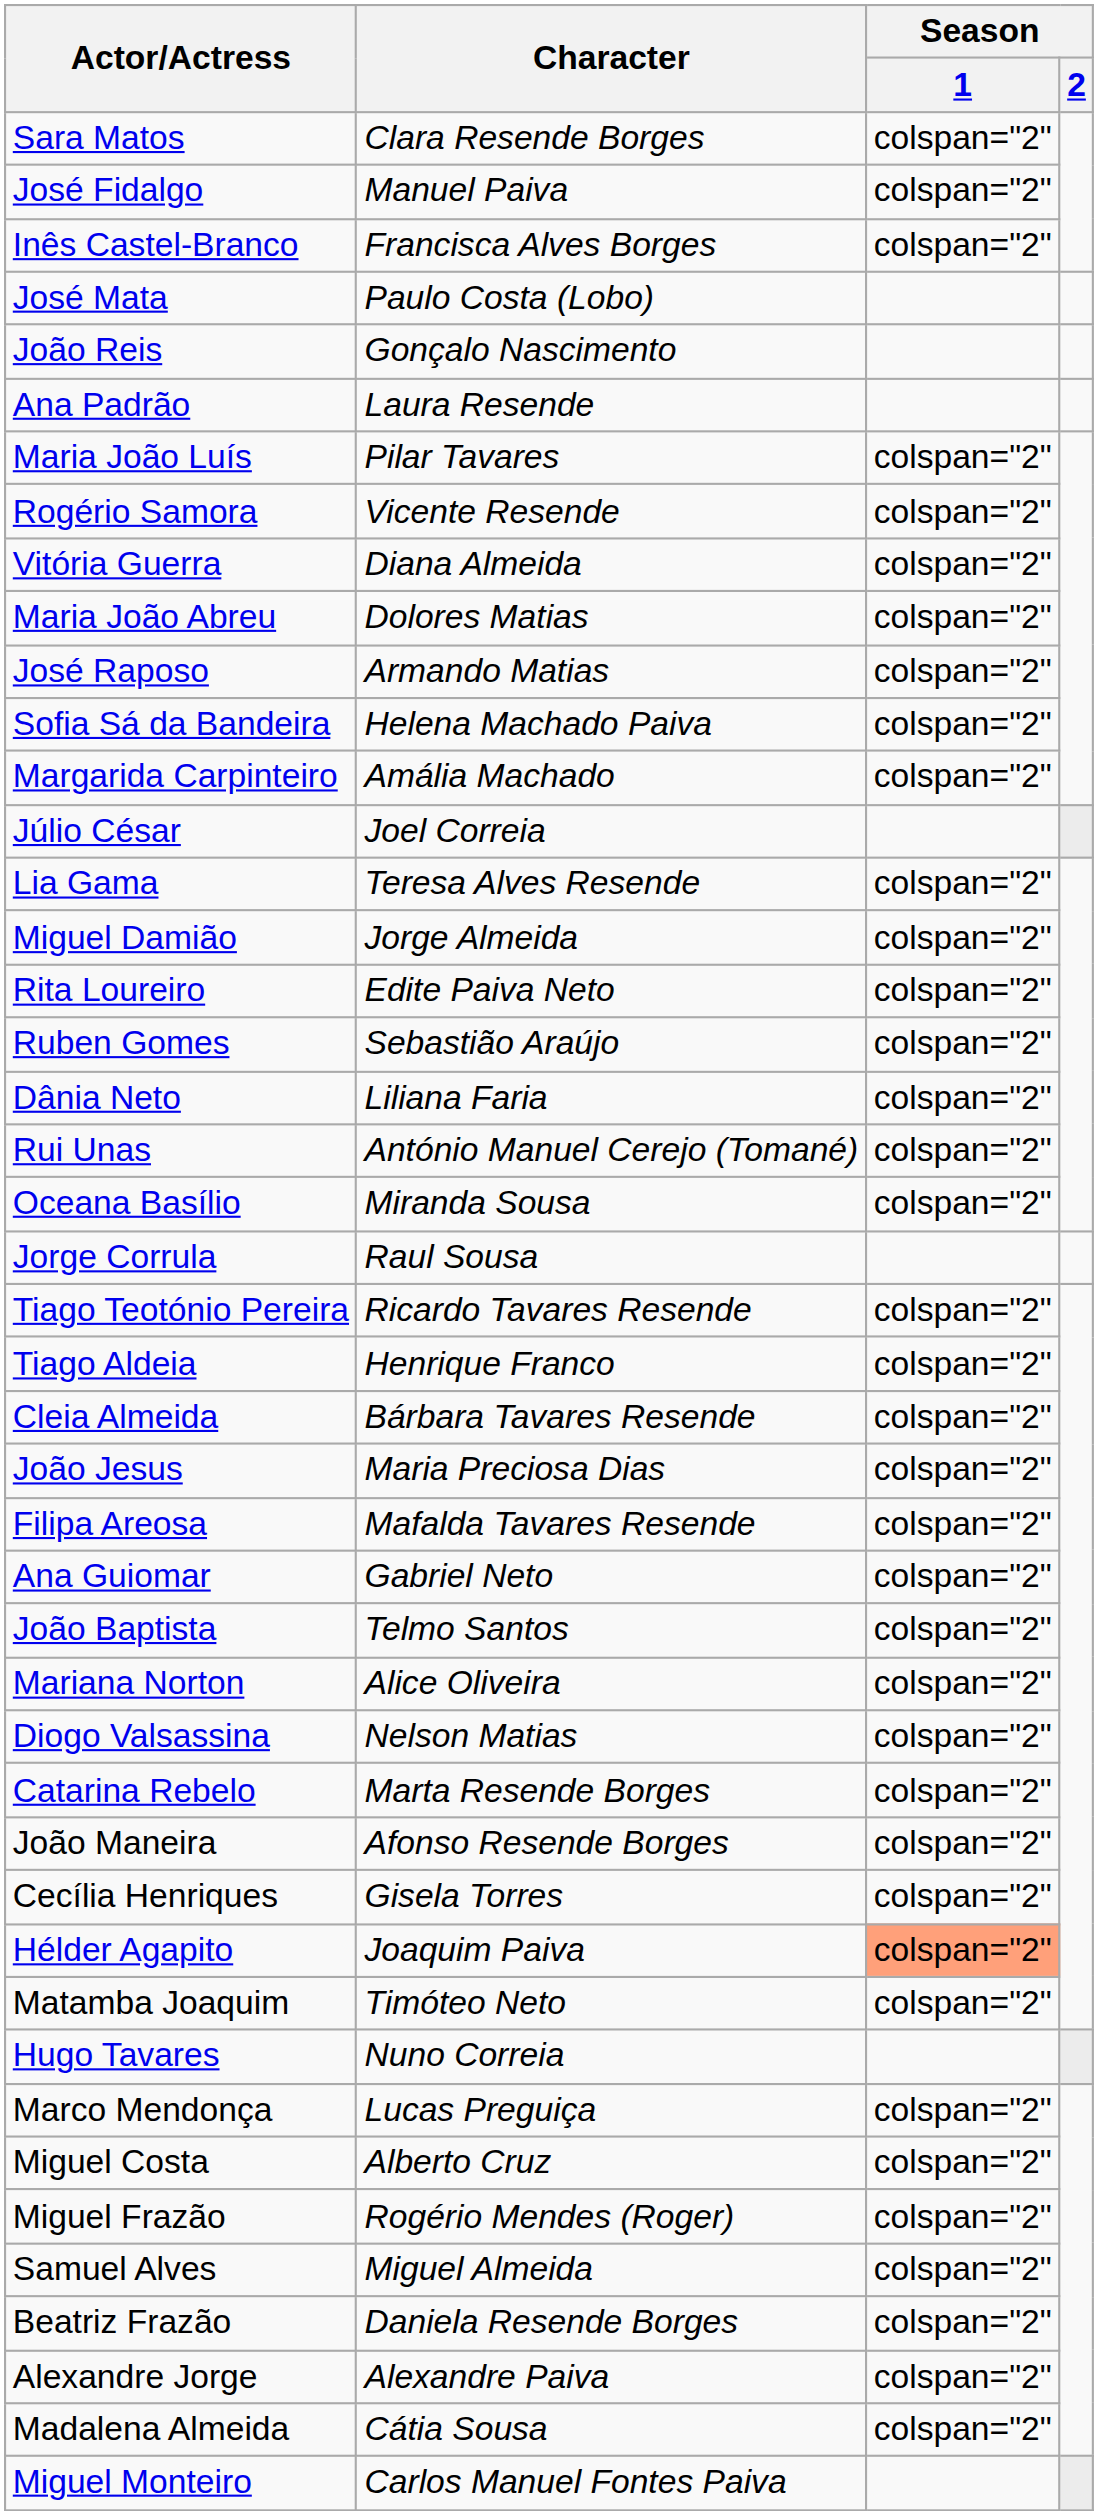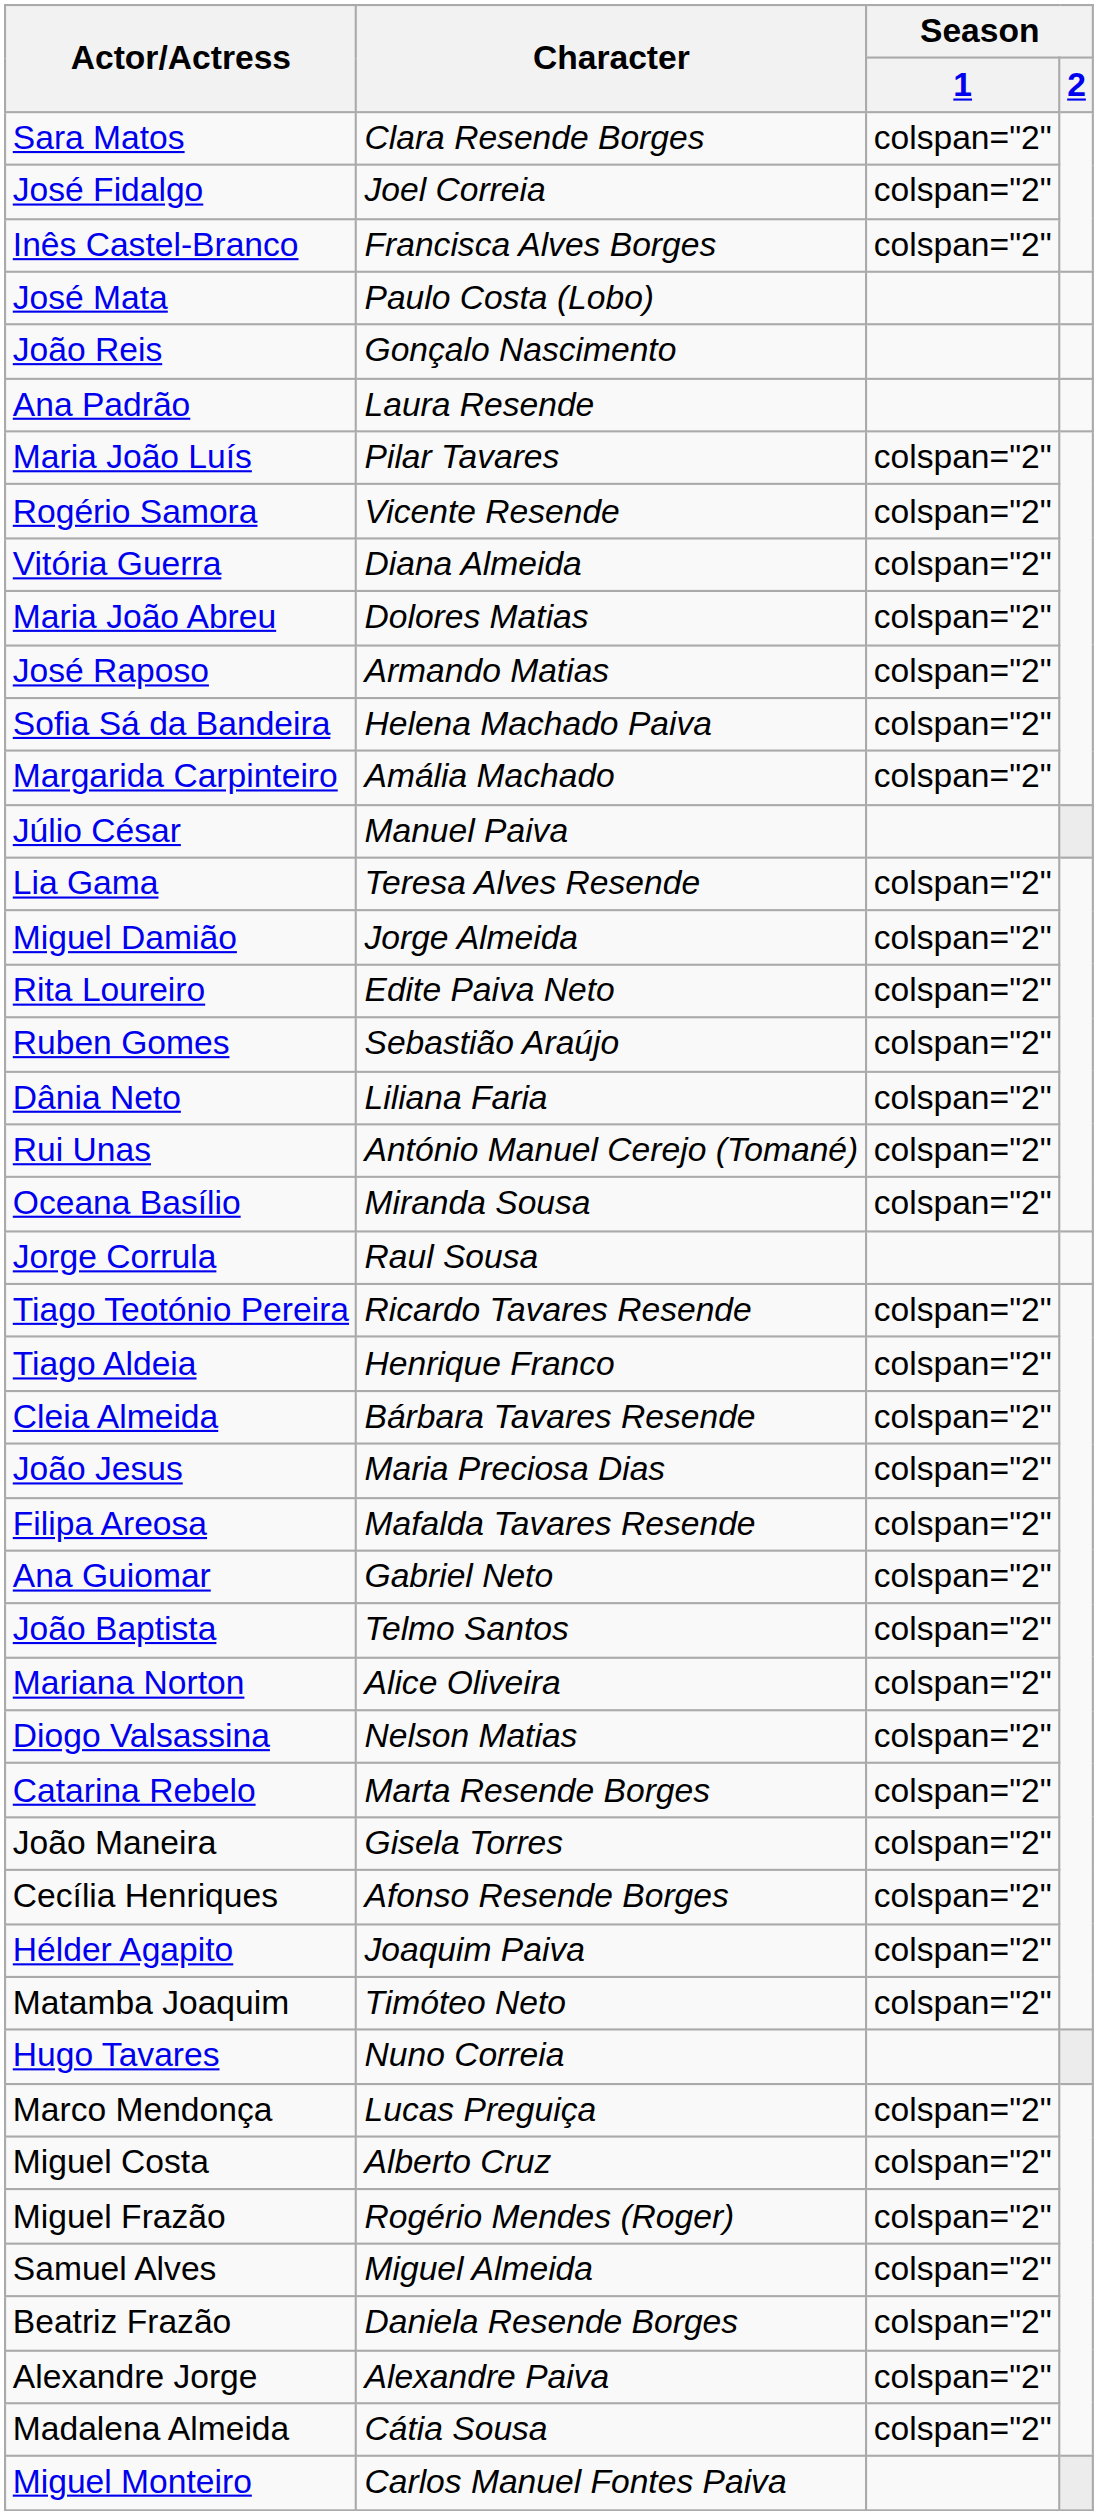(466, 191) Manuel Paiva -> (455, 191) Joel Correia
(455, 830) Joel Correia -> (466, 830) Manuel Paiva
(547, 1842) Afonso Resende Borges -> (464, 1842) Gisela Torres
(464, 1896) Gisela Torres -> (547, 1896) Afonso Resende Borges
(963, 1949) lightsalmon background -> (963, 1949) no background
